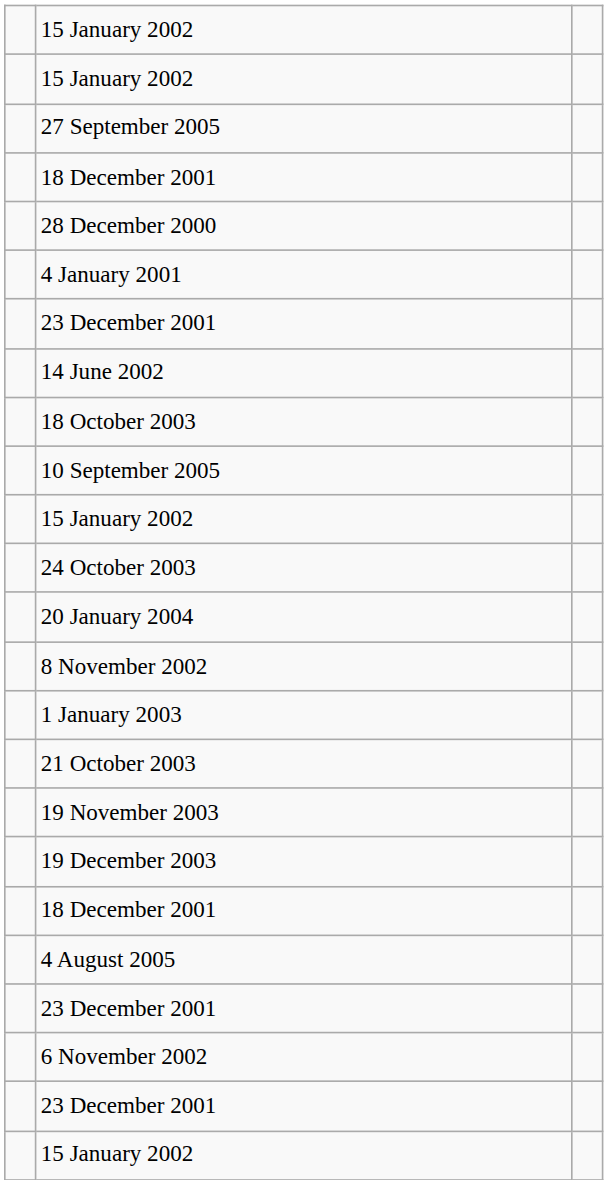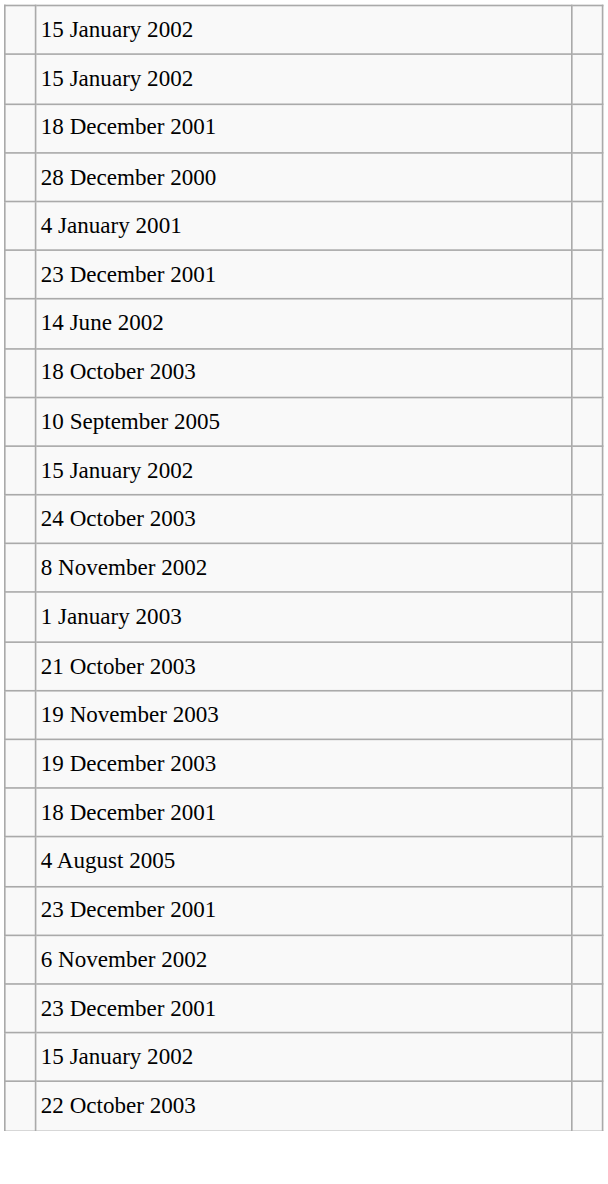- row: (20, 128)
- row: (20, 617)
+ row: (20, 1106)
